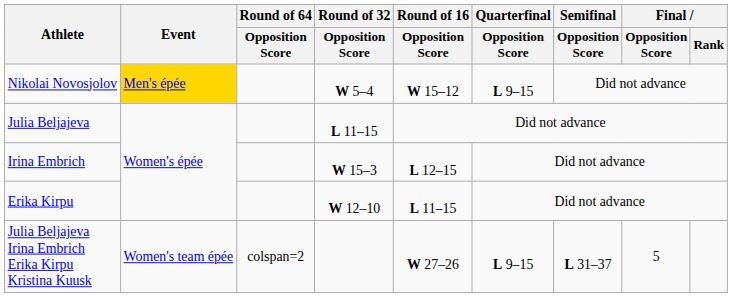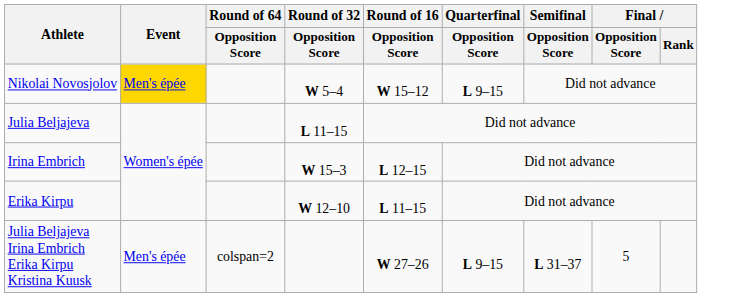(178, 256) Women's team épée -> (155, 256) Men's épée
